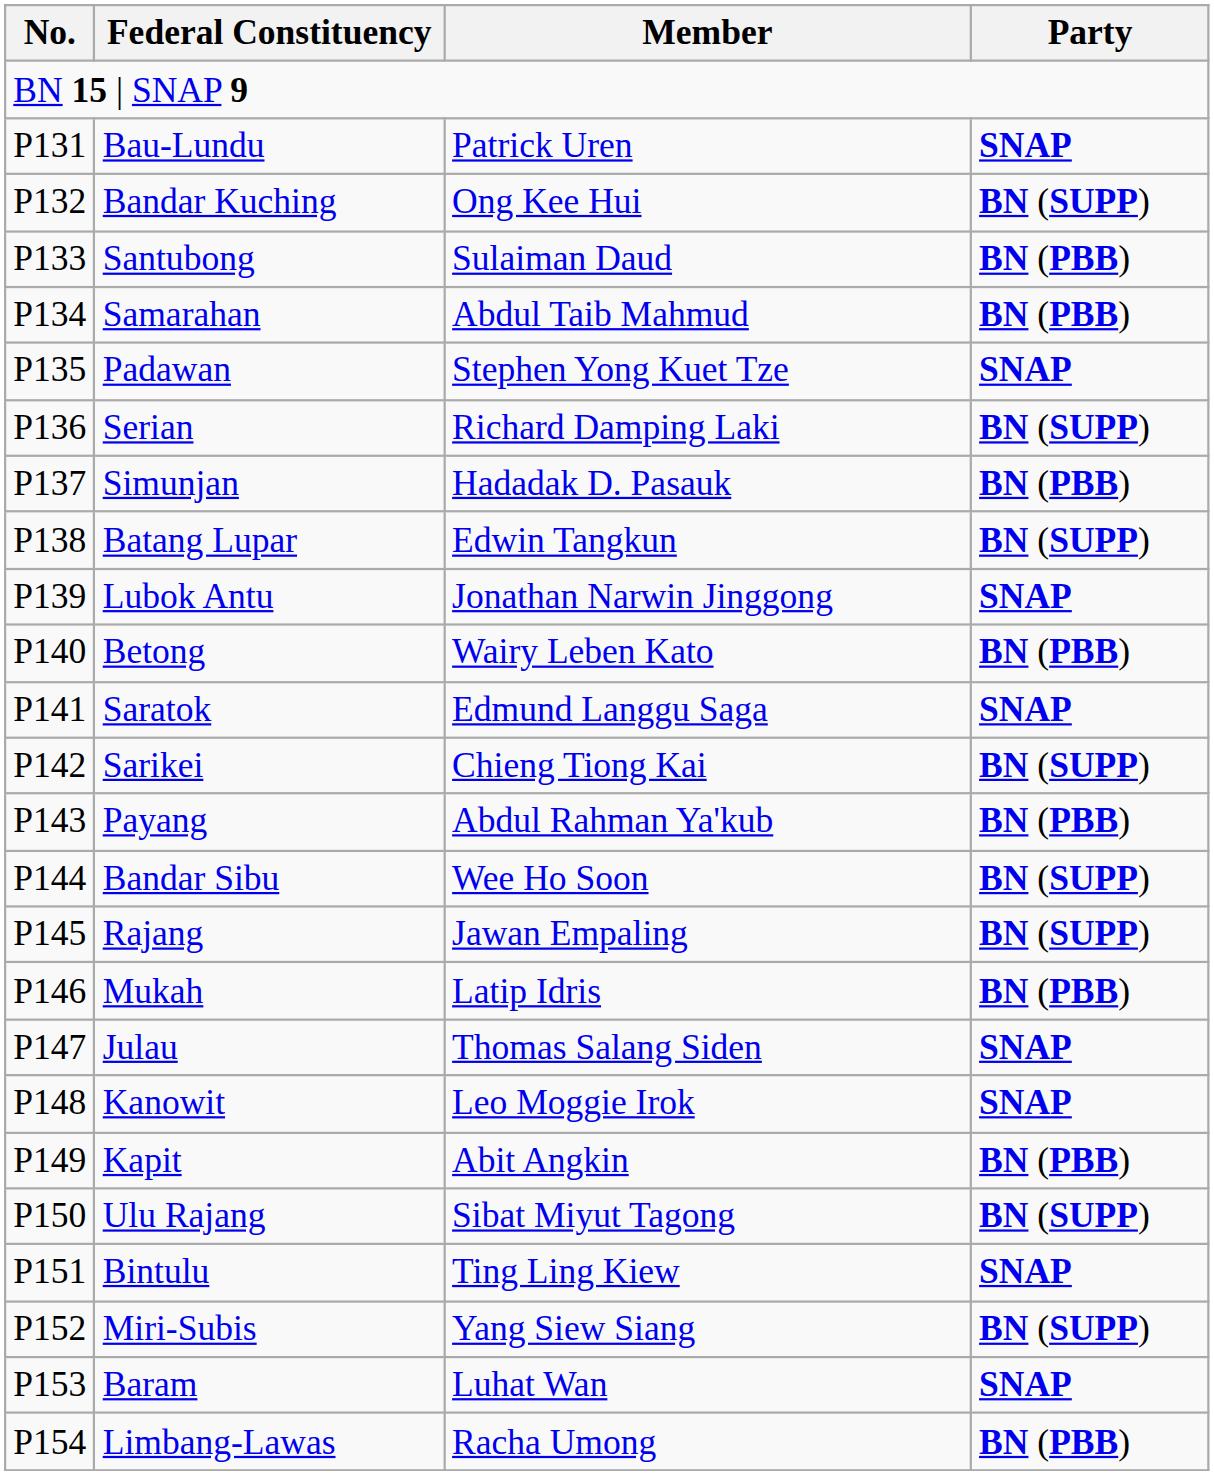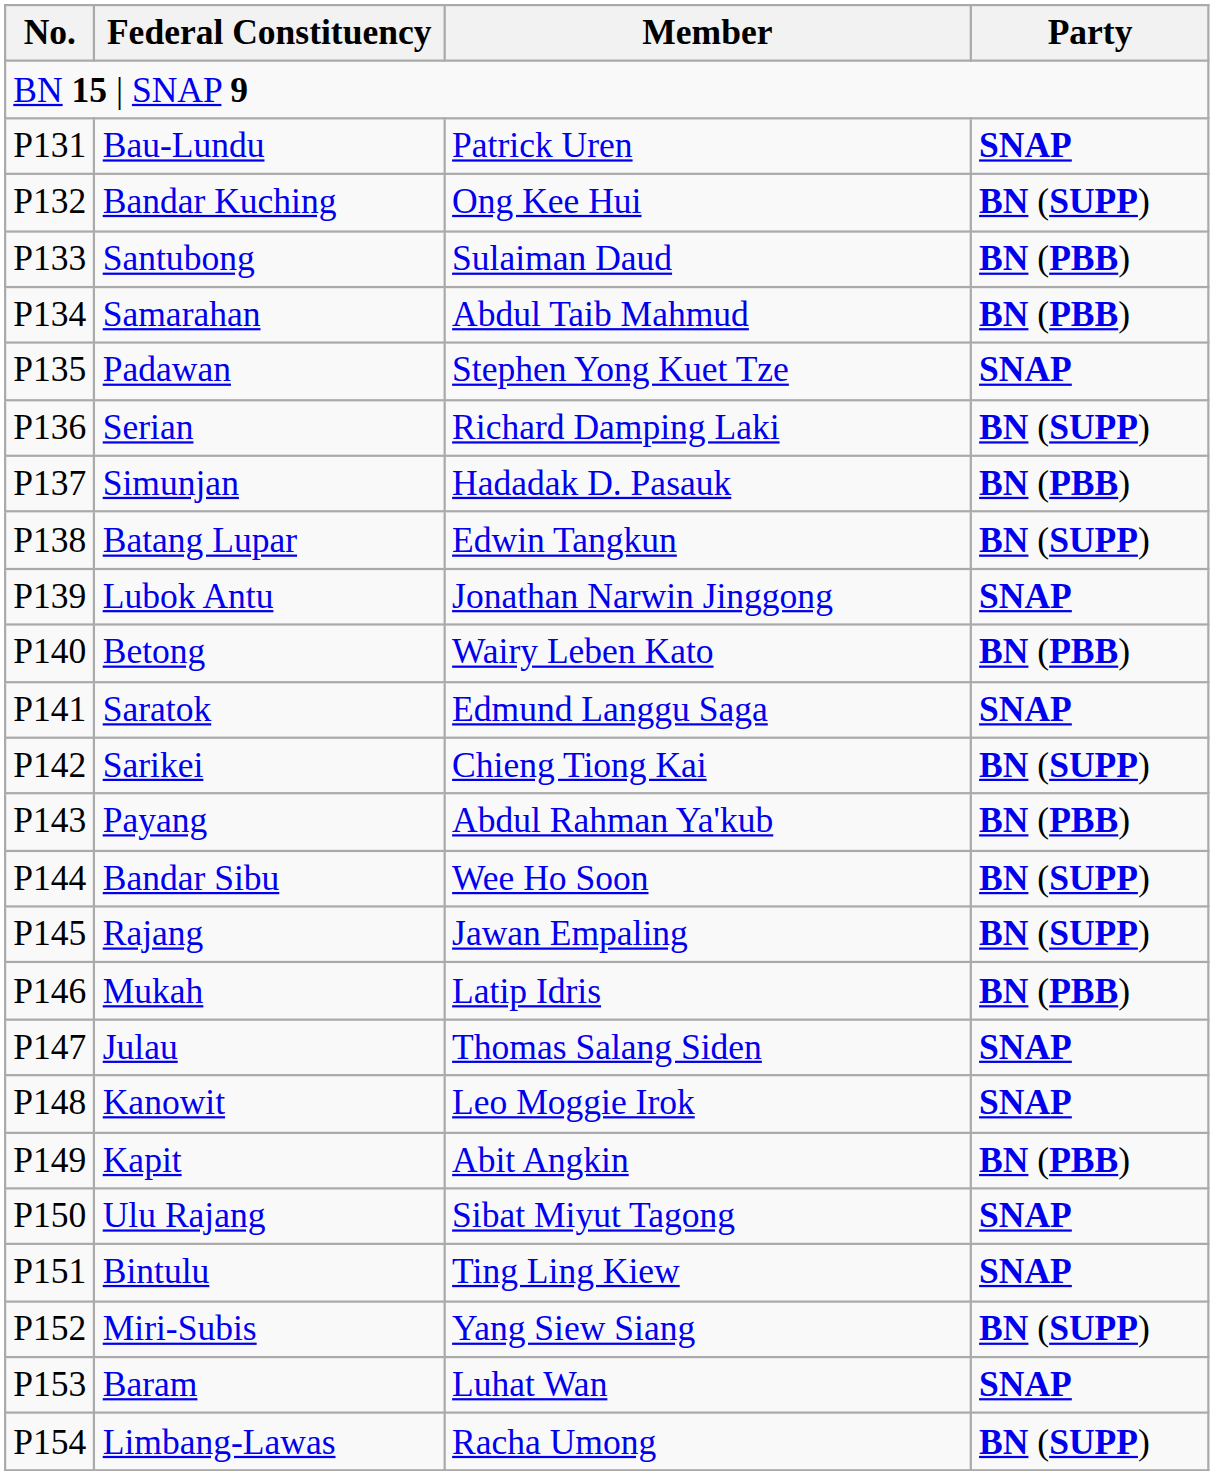(1064, 1215) BN (SUPP) -> (1025, 1215) SNAP
(1055, 1440) BN (PBB) -> (1064, 1440) BN (SUPP)
